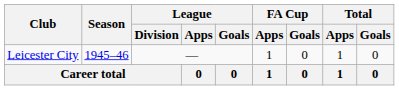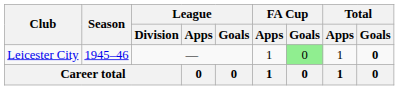(305, 54) no background -> (305, 54) lightgreen background
(375, 54) normal -> (375, 54) bold
